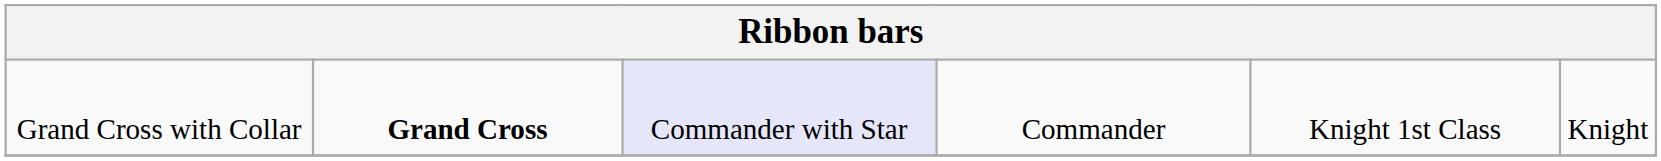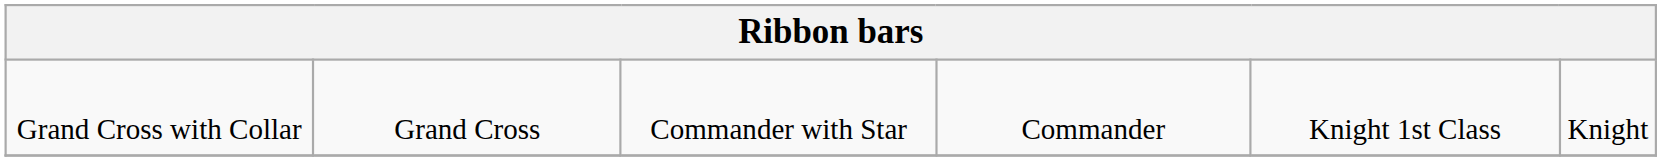(467, 126) bold -> (467, 128) normal
(779, 128) lavender background -> (779, 128) no background
